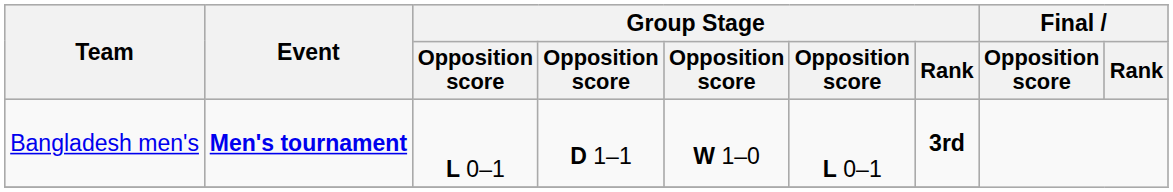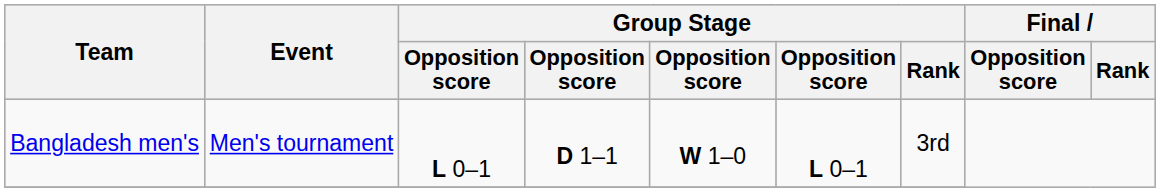(308, 144) bold -> (302, 144) normal
(947, 144) bold -> (933, 144) normal
